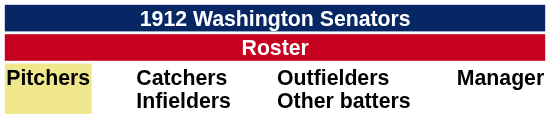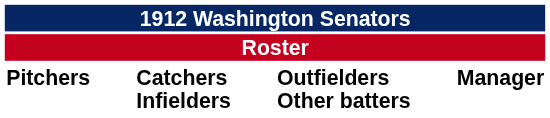(48, 77) khaki background -> (48, 77) no background
